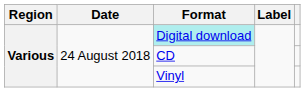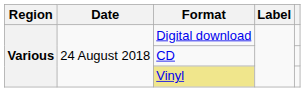(204, 35) paleturquoise background -> (204, 35) no background
(170, 76) no background -> (170, 76) khaki background
